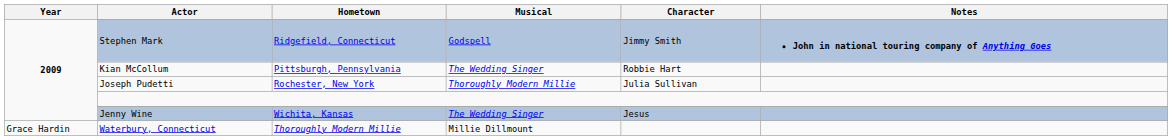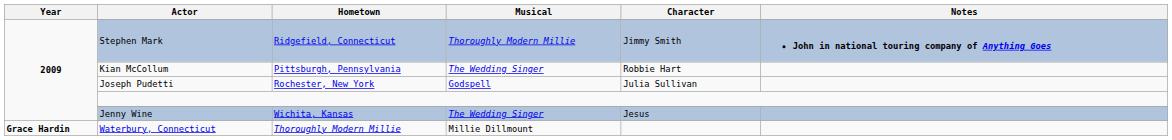(470, 40) Godspell -> (512, 40) Thoroughly Modern Millie
(512, 84) Thoroughly Modern Millie -> (470, 84) Godspell
(38, 128) normal -> (38, 128) bold
